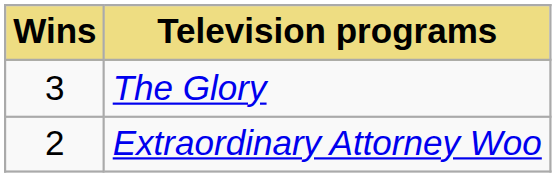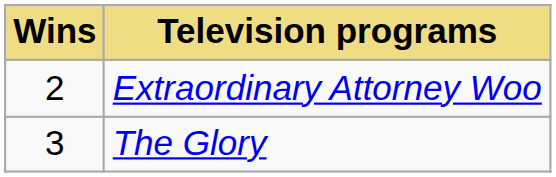rows swapped: (190, 87) <-> (327, 143)
